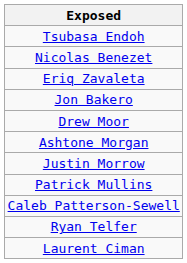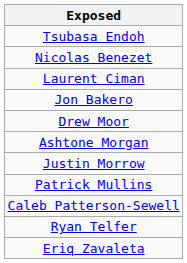(94, 79) Eriq Zavaleta -> (94, 79) Laurent Ciman
(94, 248) Laurent Ciman -> (94, 248) Eriq Zavaleta
